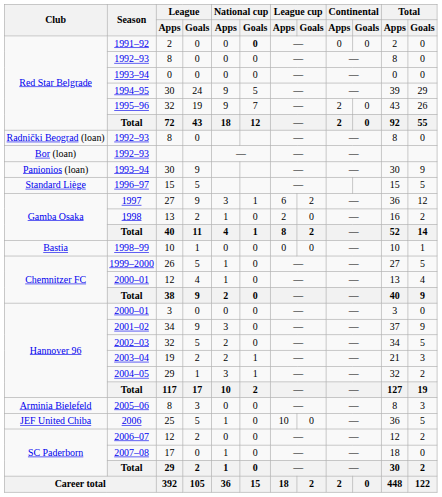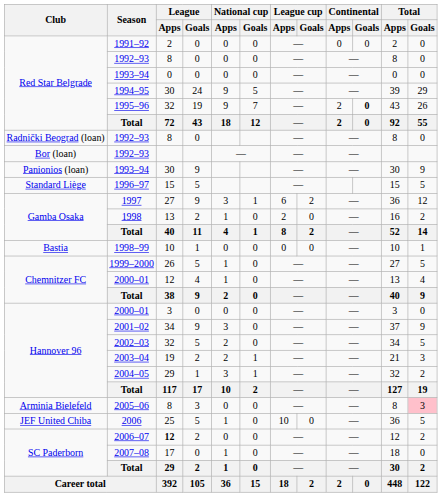(255, 43) bold -> (255, 43) normal
(367, 106) normal -> (367, 106) bold
(422, 405) no background -> (422, 405) pink background
(169, 437) normal -> (169, 437) bold
